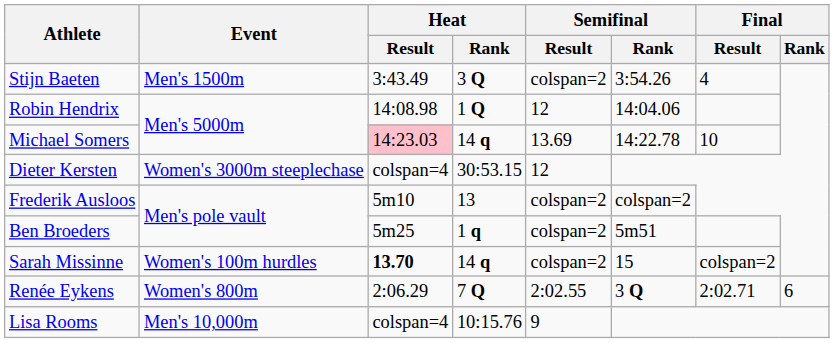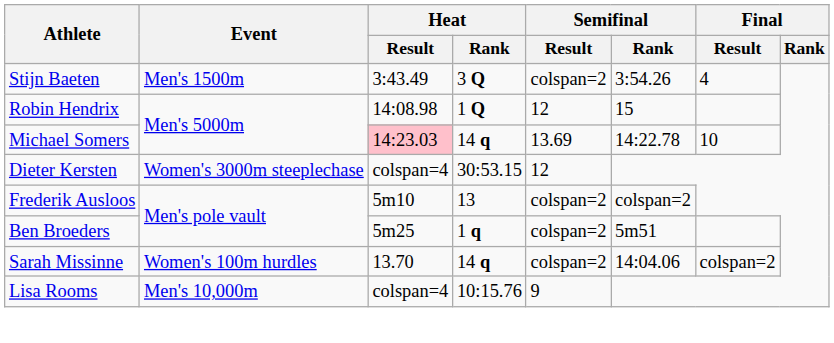(648, 109) 14:04.06 -> (624, 109) 15
(393, 261) bold -> (393, 261) normal
(624, 261) 15 -> (648, 261) 14:04.06
- row: (61, 292)
